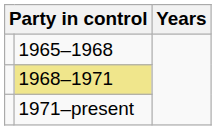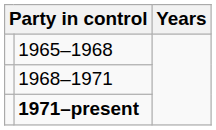(66, 79) khaki background -> (65, 79) no background
(76, 109) normal -> (79, 109) bold
